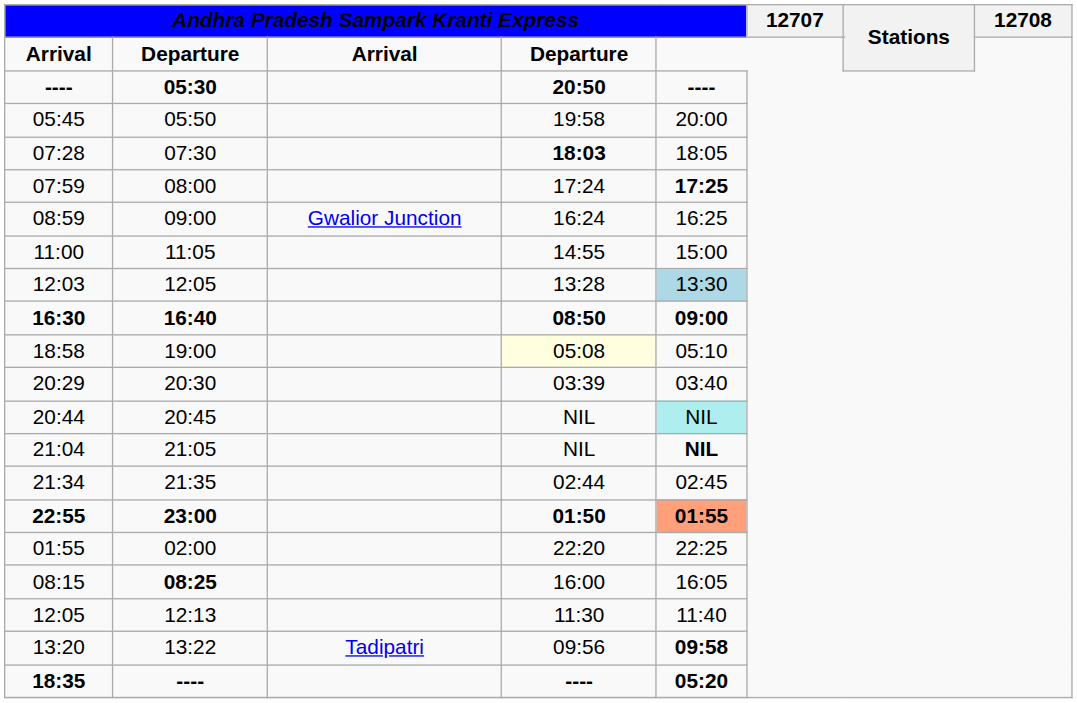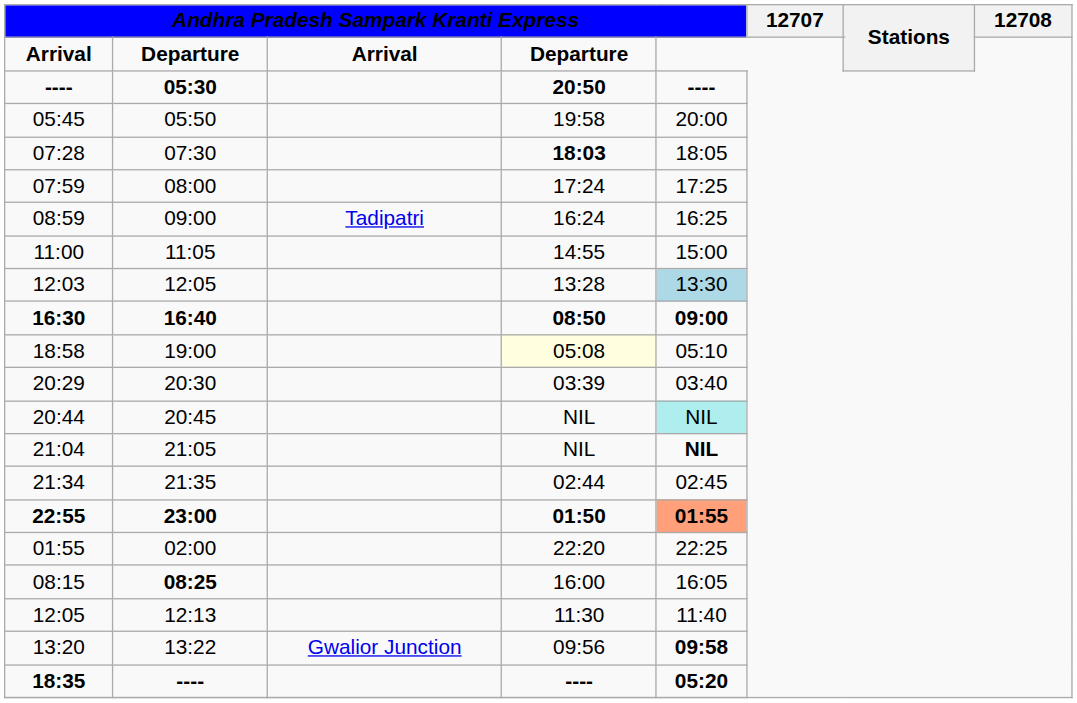(701, 185) bold -> (701, 185) normal
(385, 218) Gwalior Junction -> (385, 218) Tadipatri
(385, 647) Tadipatri -> (385, 647) Gwalior Junction
